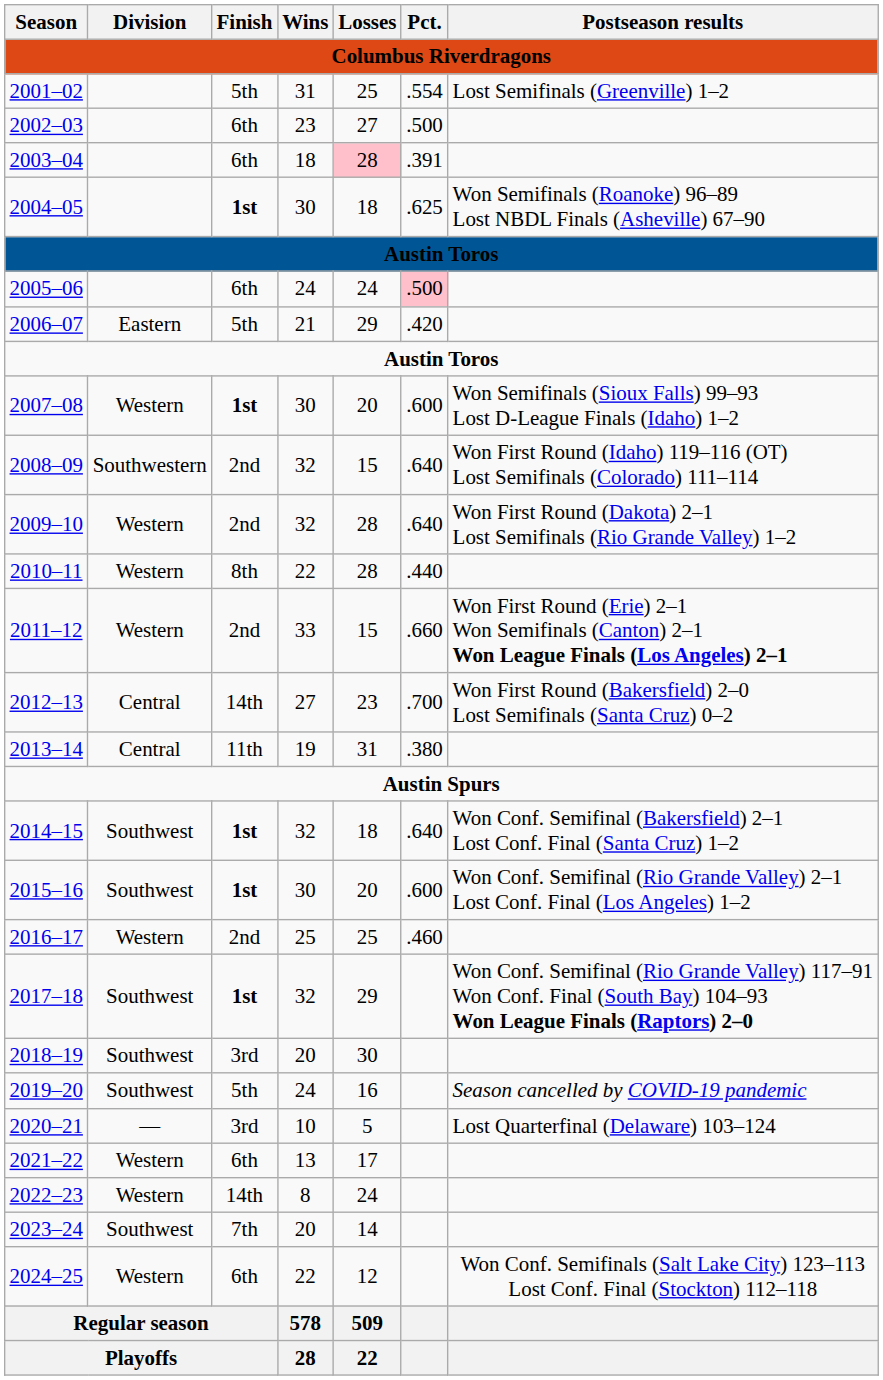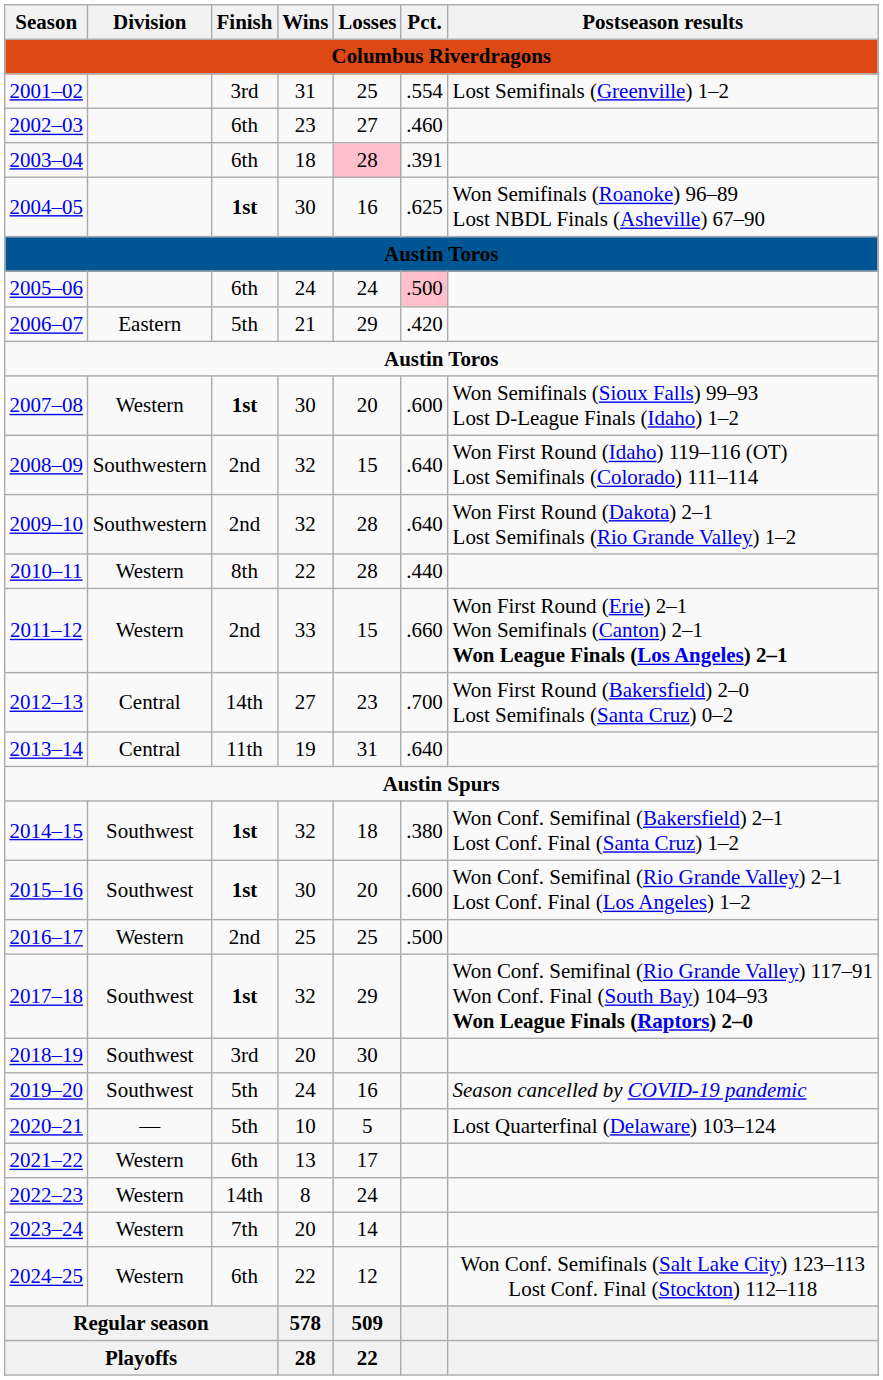(244, 91) 5th -> (244, 91) 3rd
(425, 125) .500 -> (425, 125) .460
(367, 207) 18 -> (367, 207) 16
(150, 523) Western -> (150, 523) Southwestern
(425, 749) .380 -> (425, 749) .640
(425, 830) .640 -> (425, 830) .380
(425, 937) .460 -> (425, 937) .500
(244, 1125) 3rd -> (244, 1125) 5th
(150, 1229) Southwest -> (150, 1229) Western
